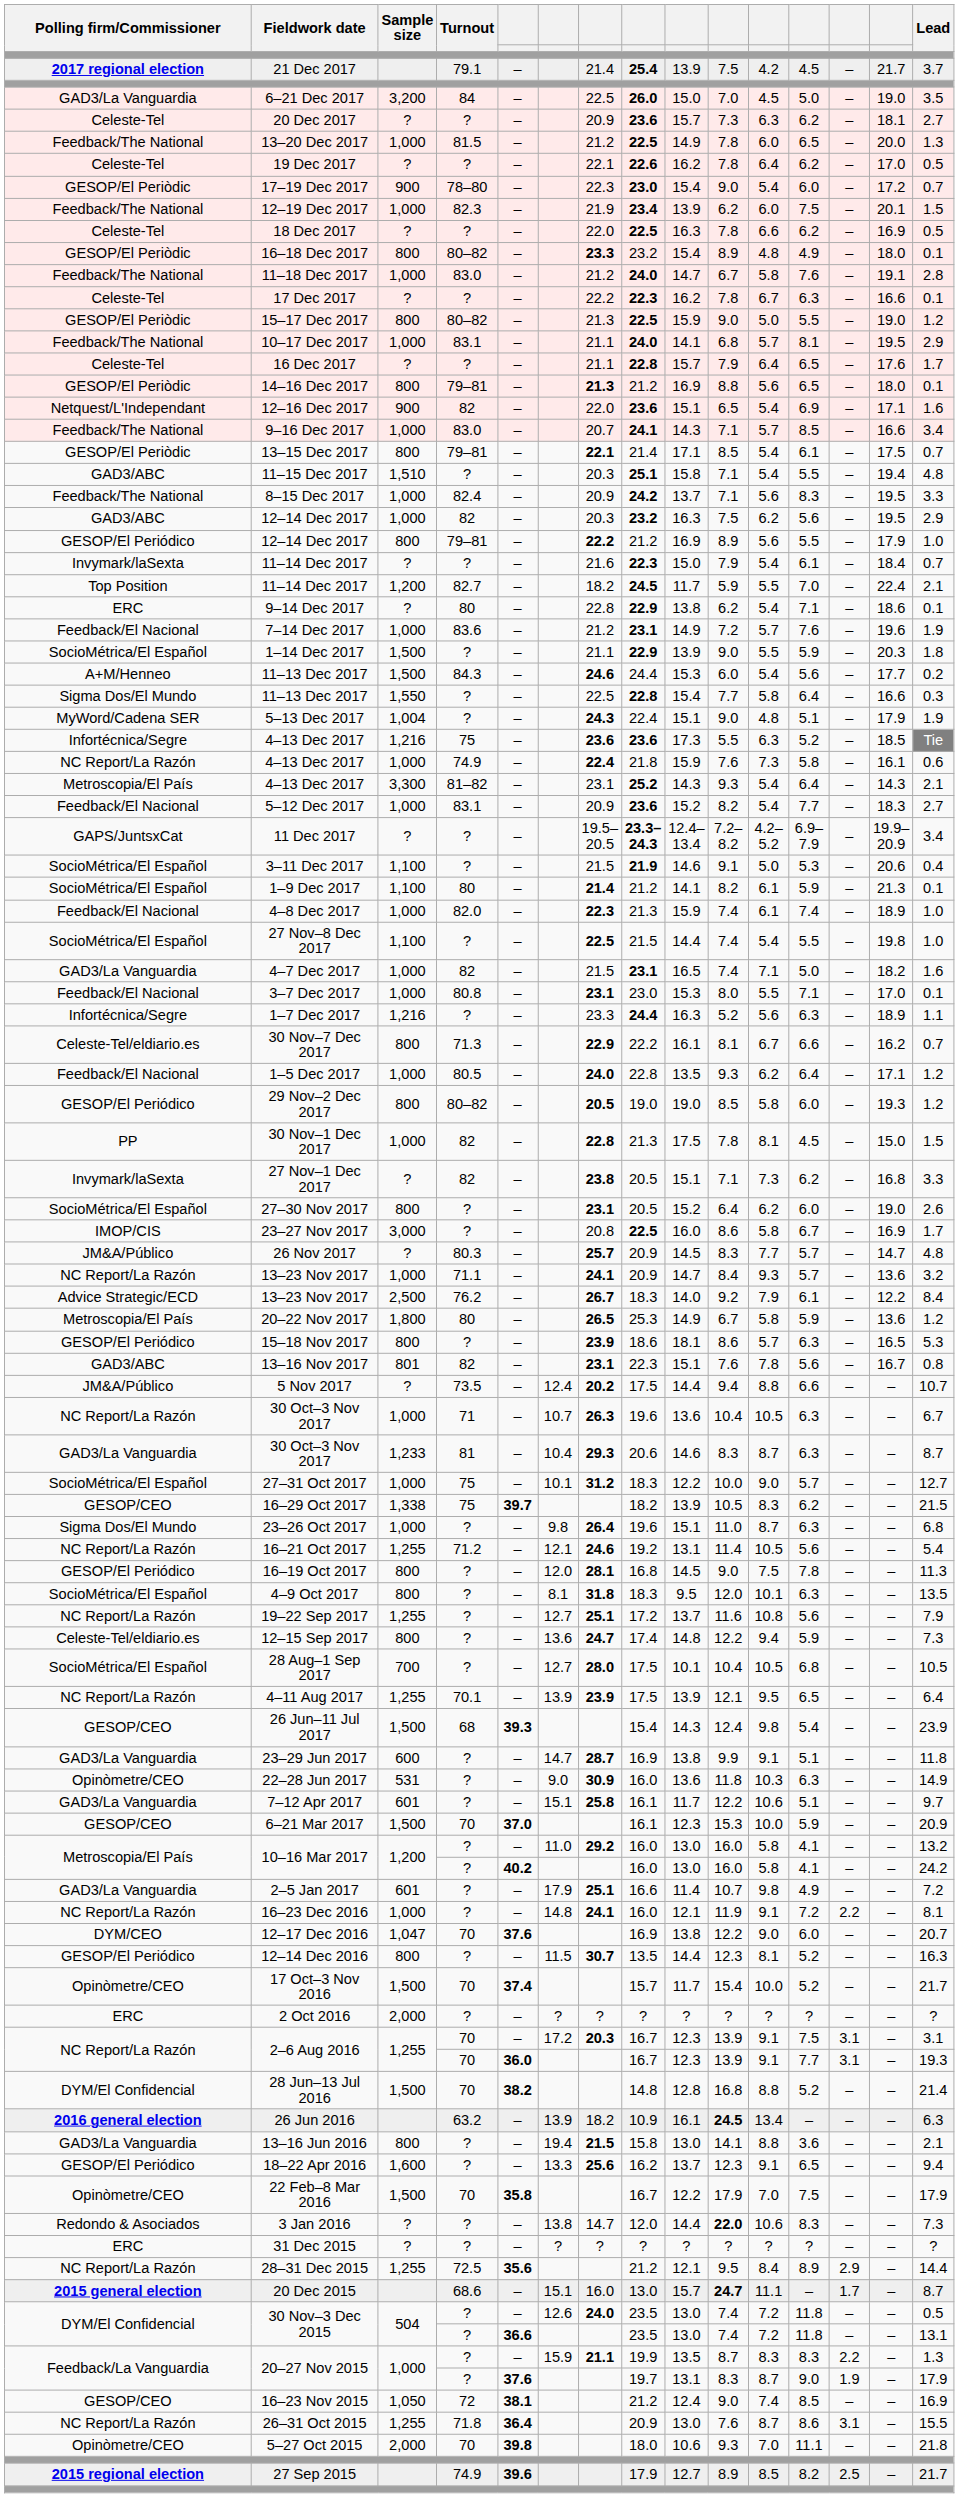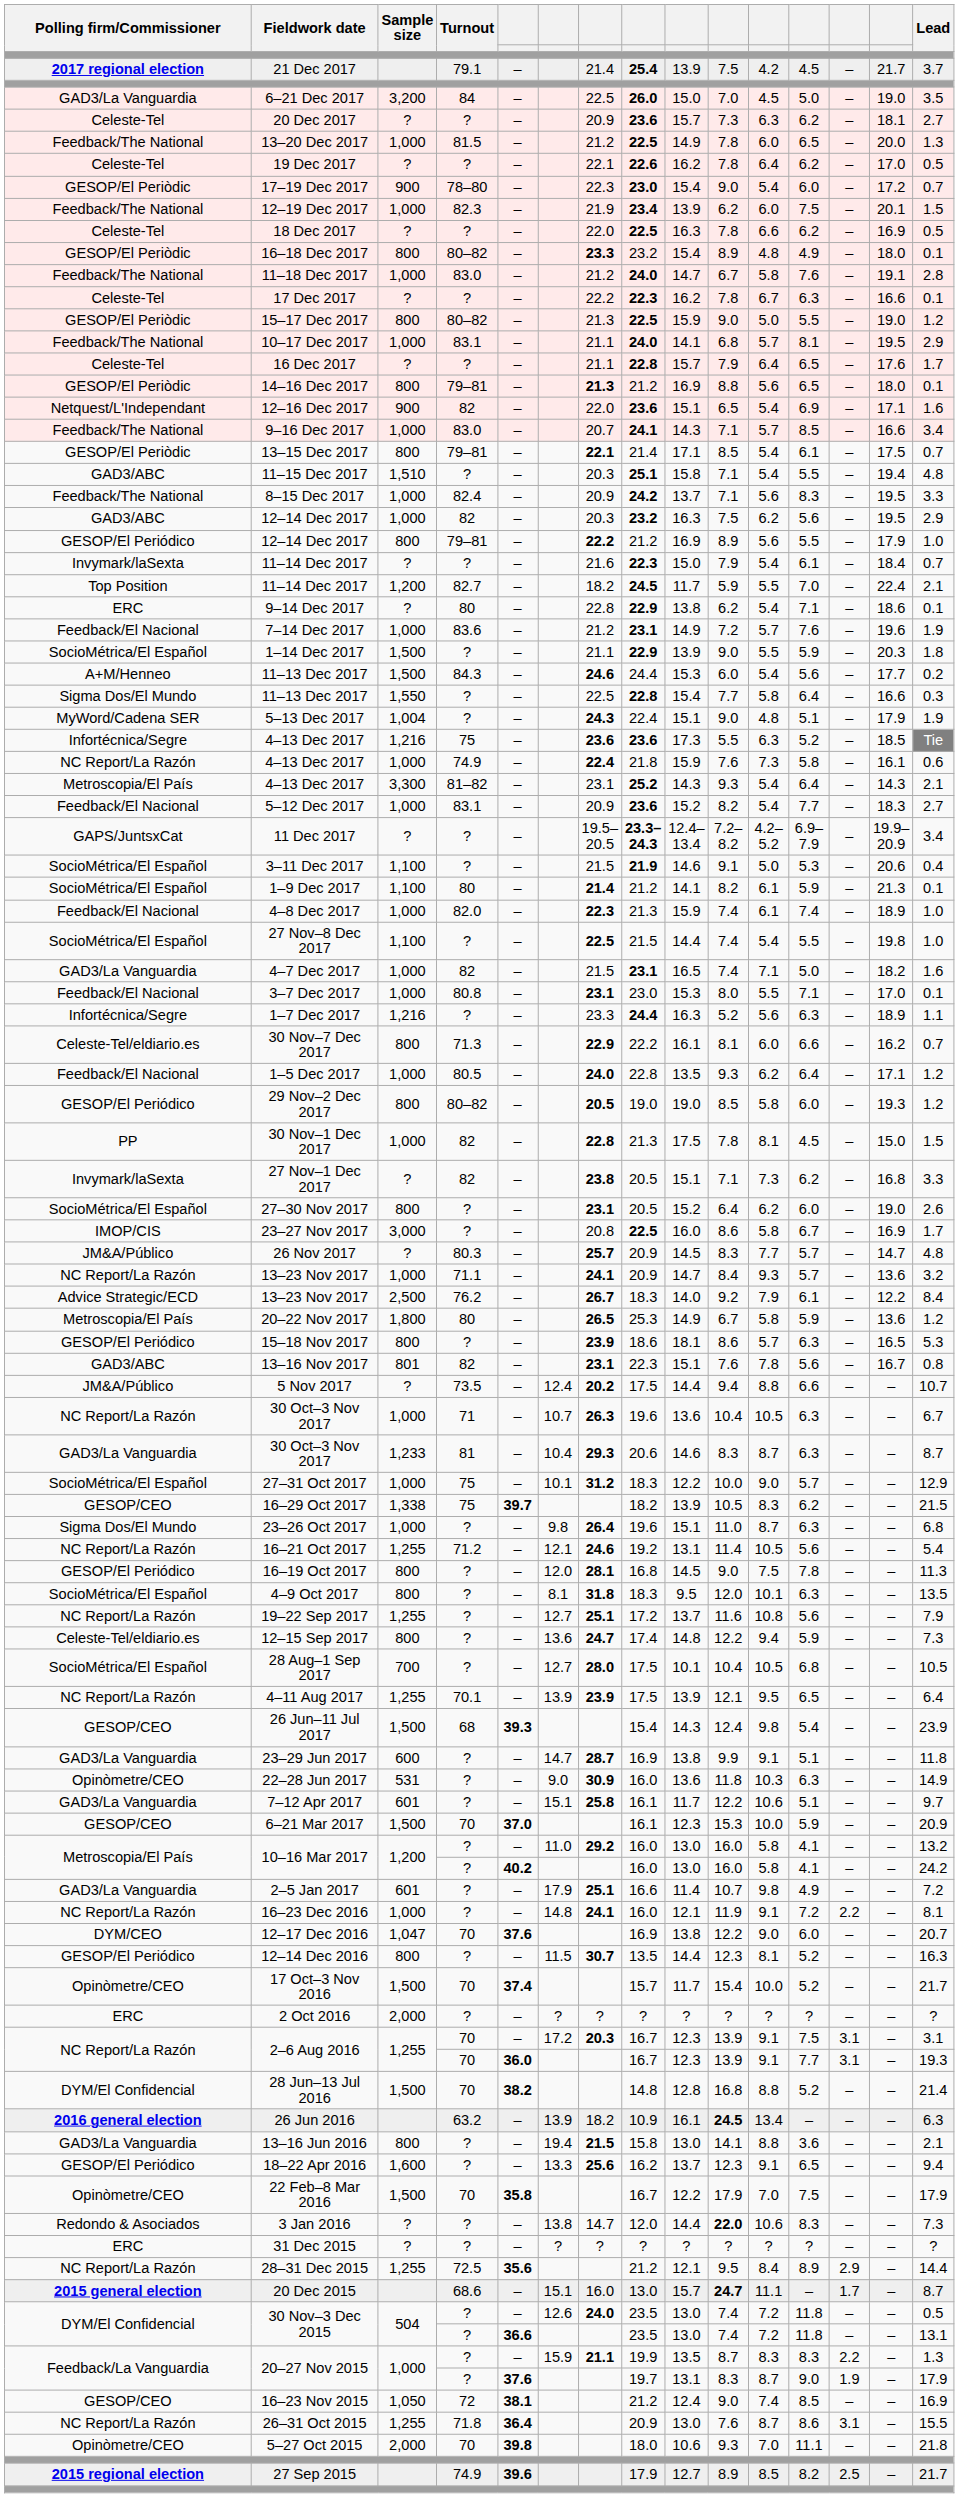(769, 1044) 6.7 -> (769, 1044) 6.0
(933, 1483) 12.7 -> (933, 1483) 12.9
